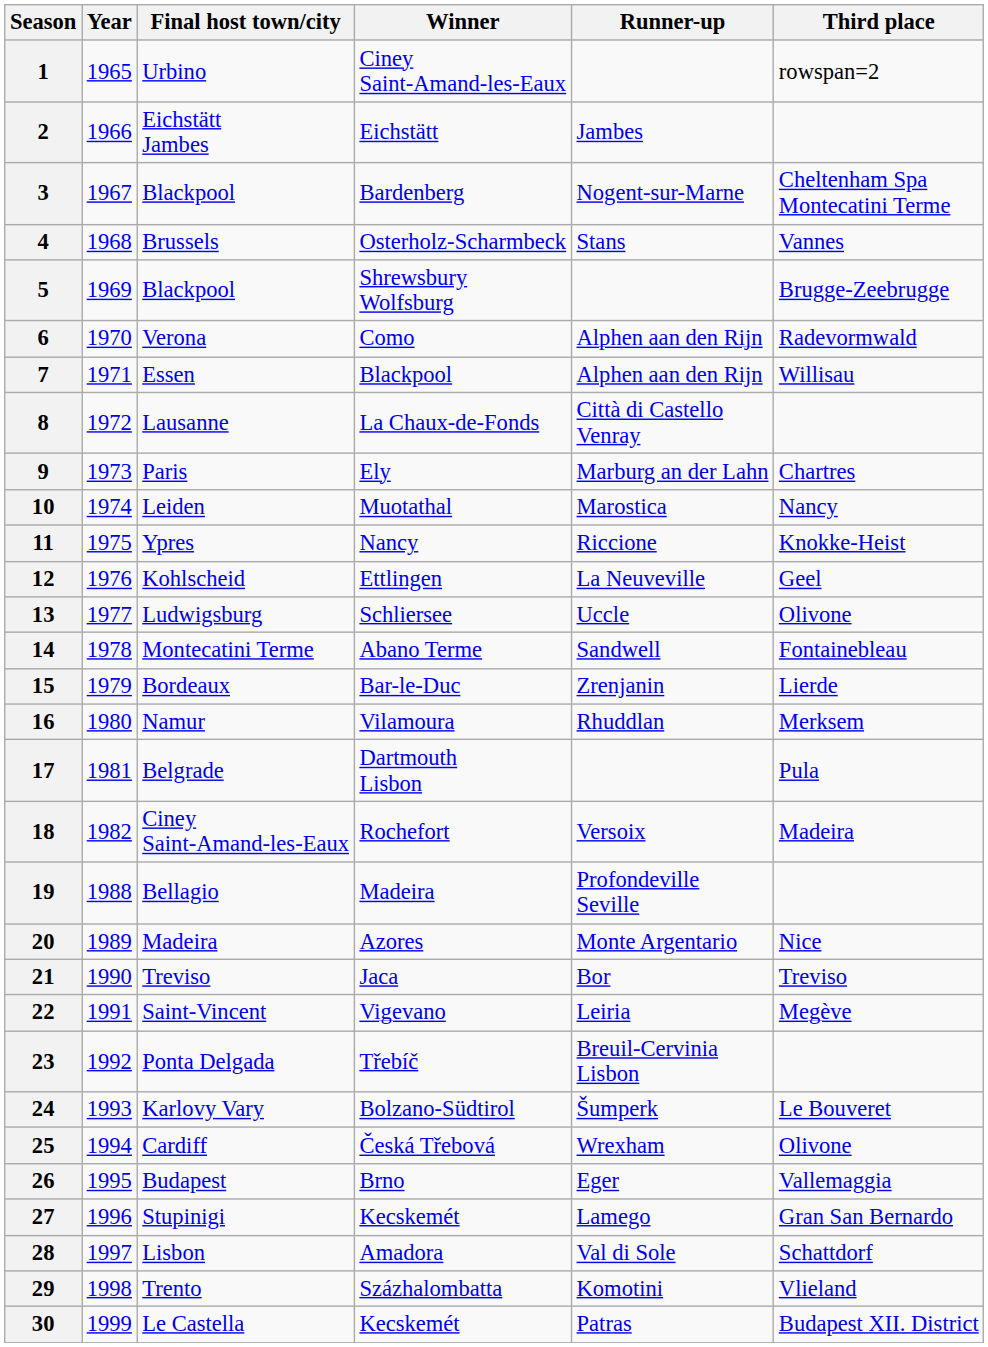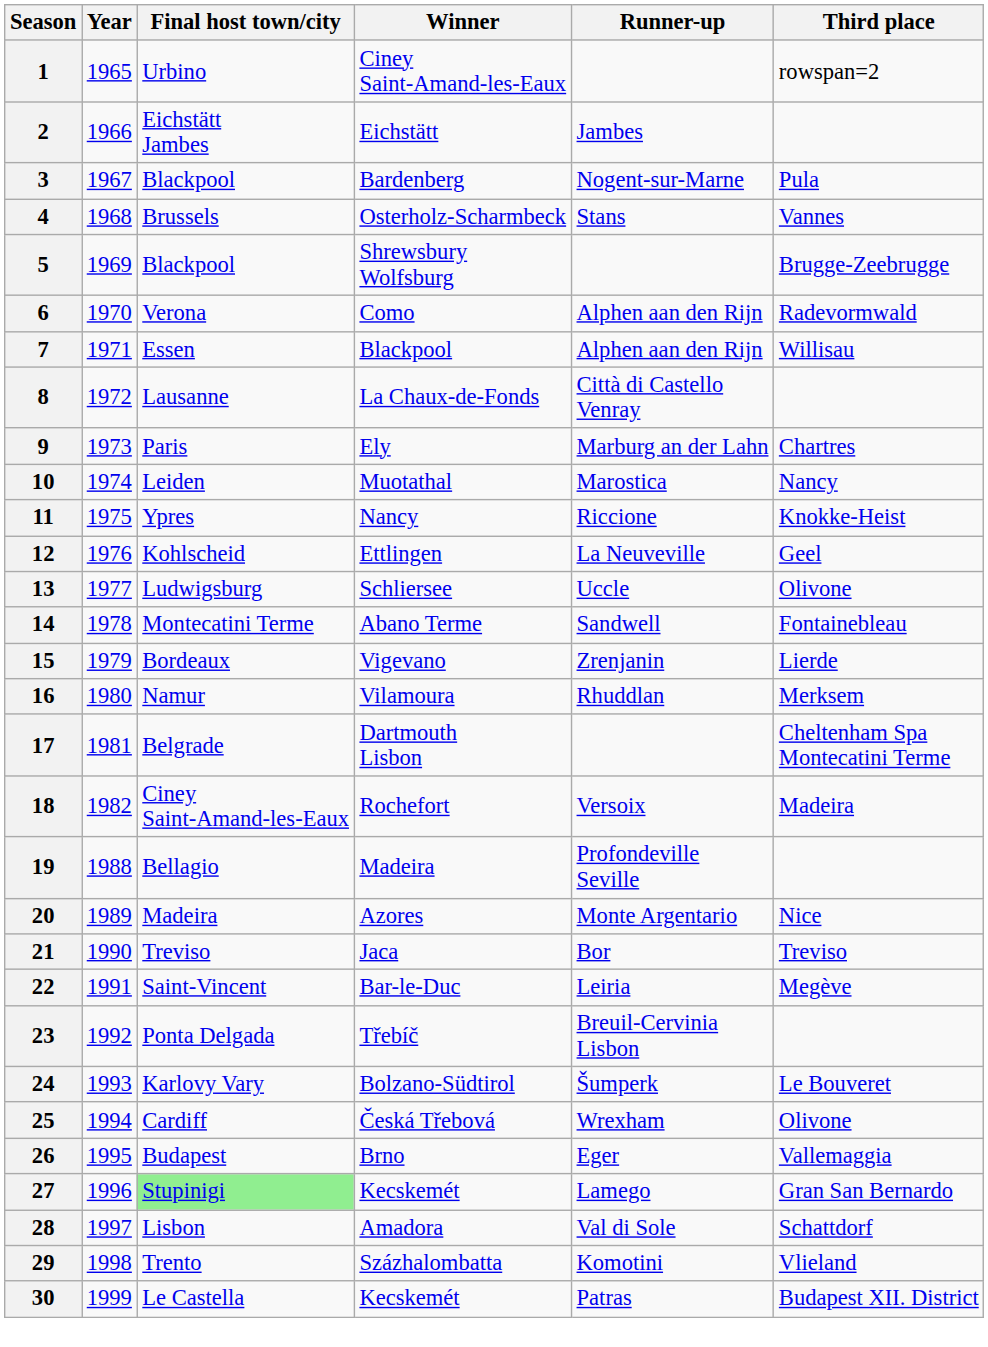(865, 193) Cheltenham Spa Montecatini Terme -> (799, 180) Pula
(410, 685) Bar-le-Duc -> (403, 660) Vigevano
(799, 770) Pula -> (865, 744) Cheltenham Spa Montecatini Terme
(403, 1012) Vigevano -> (410, 987) Bar-le-Duc
(184, 1216) no background -> (184, 1191) lightgreen background
